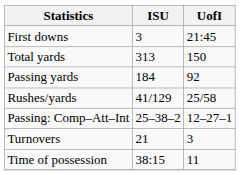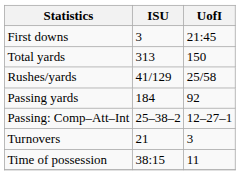rows swapped: (42, 97) <-> (43, 77)
